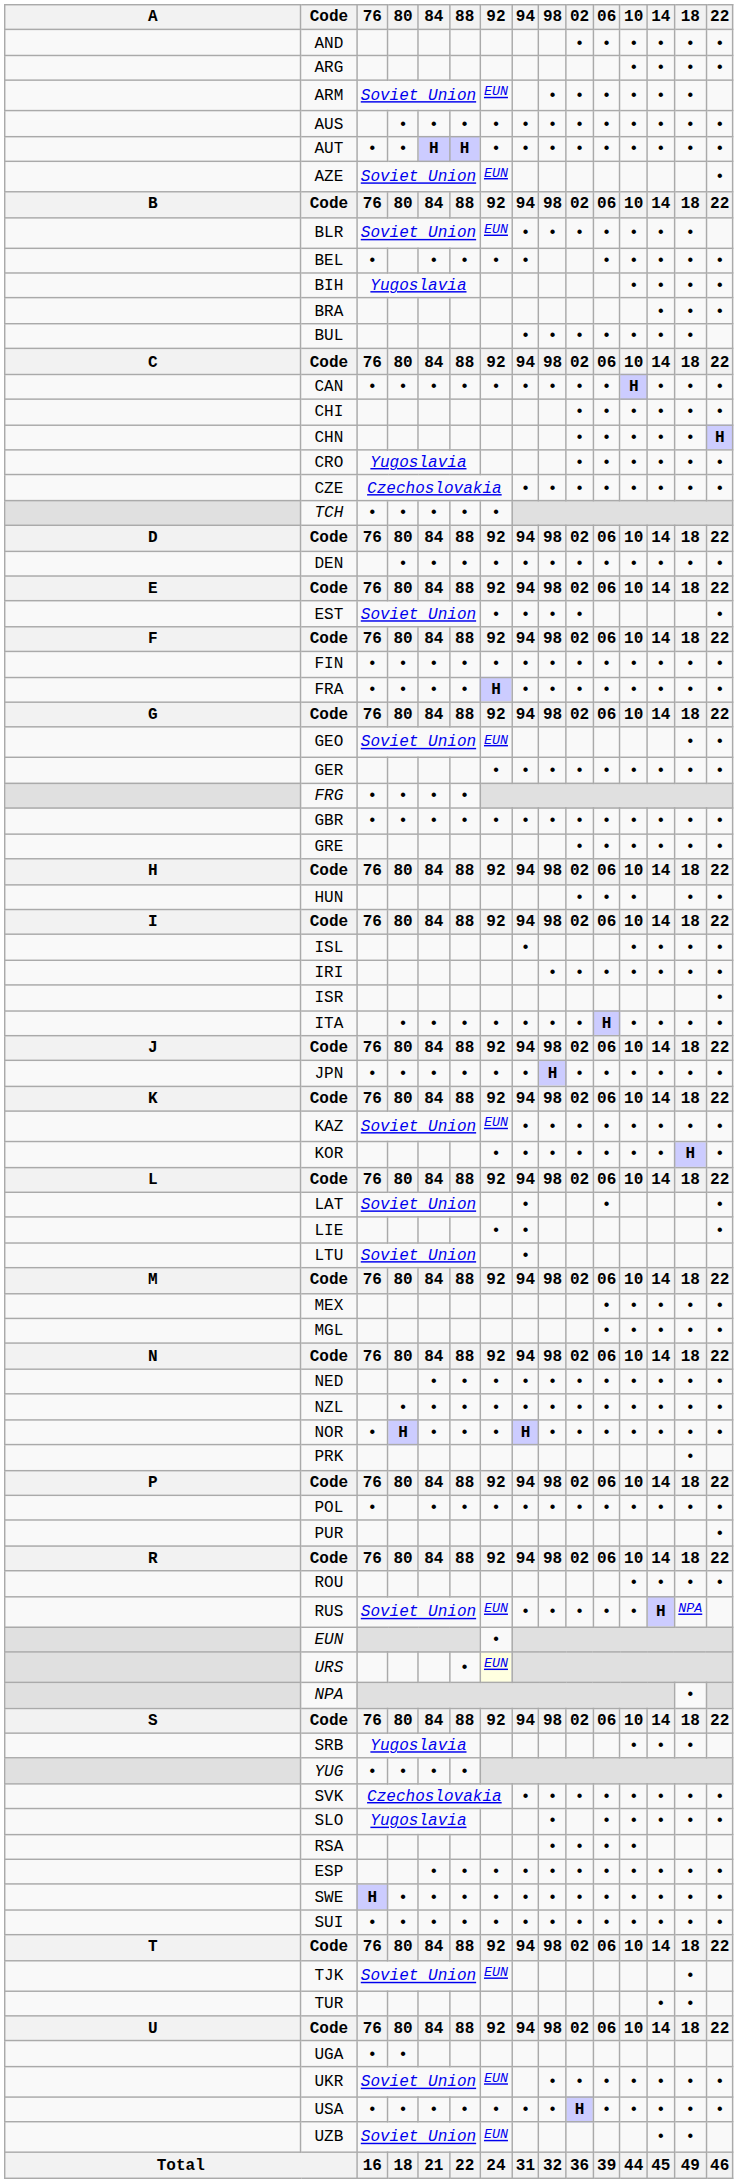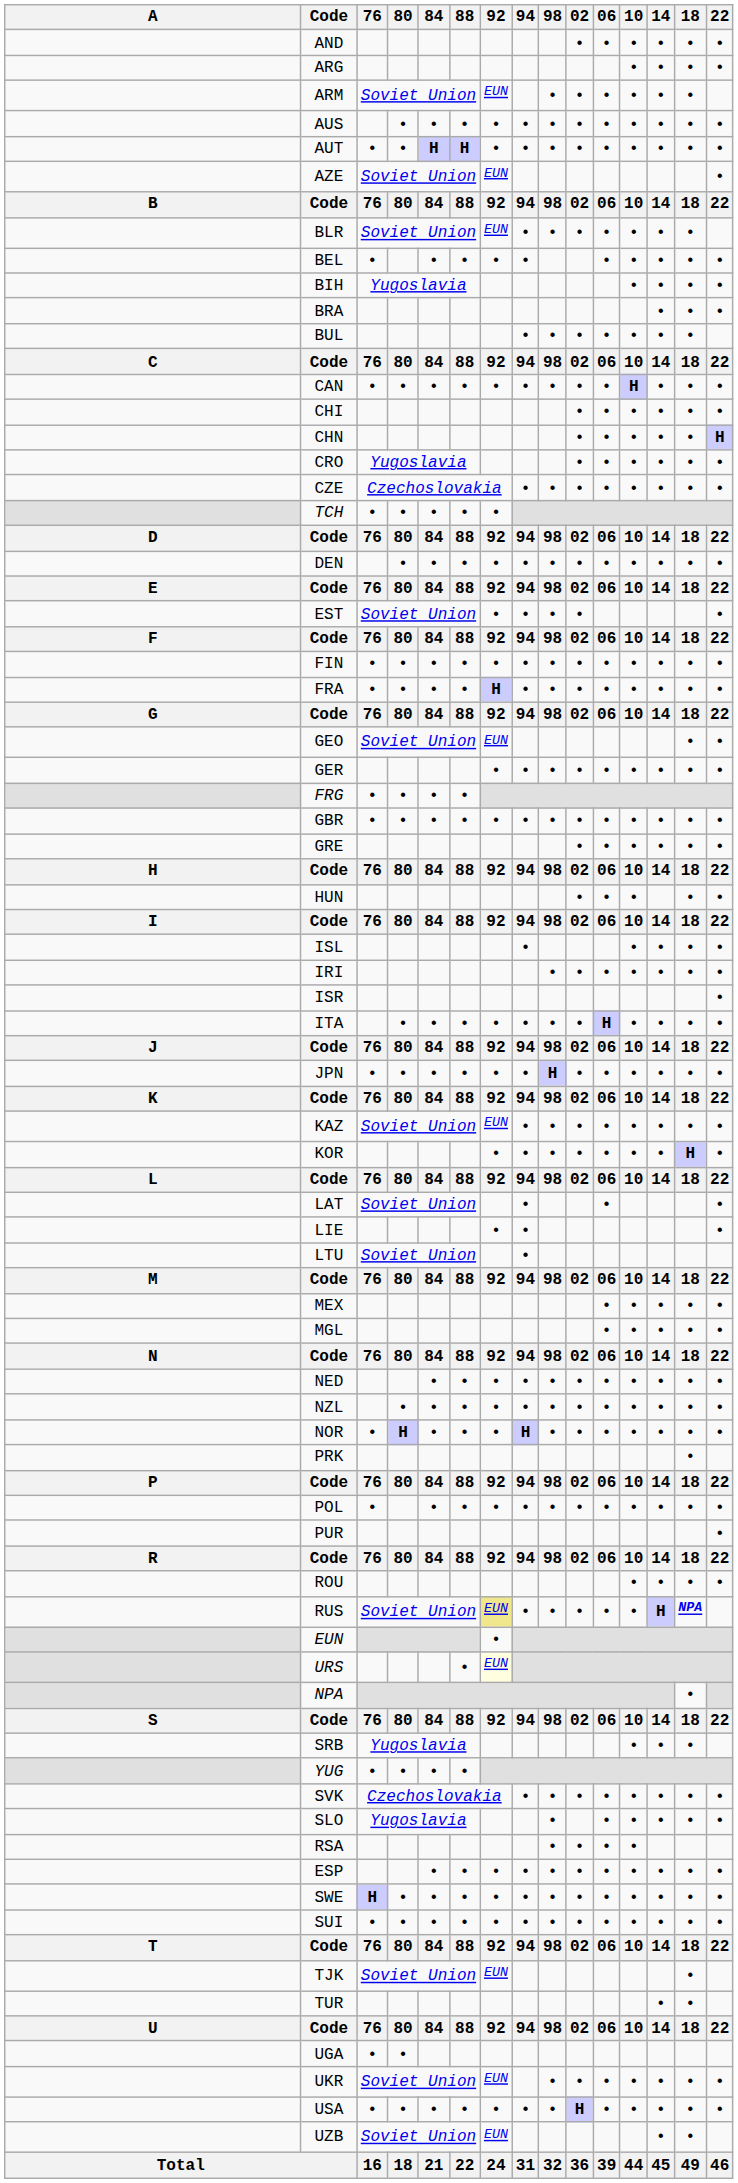(496, 1608) no background -> (496, 1608) khaki background
(690, 1608) normal -> (690, 1611) bold
